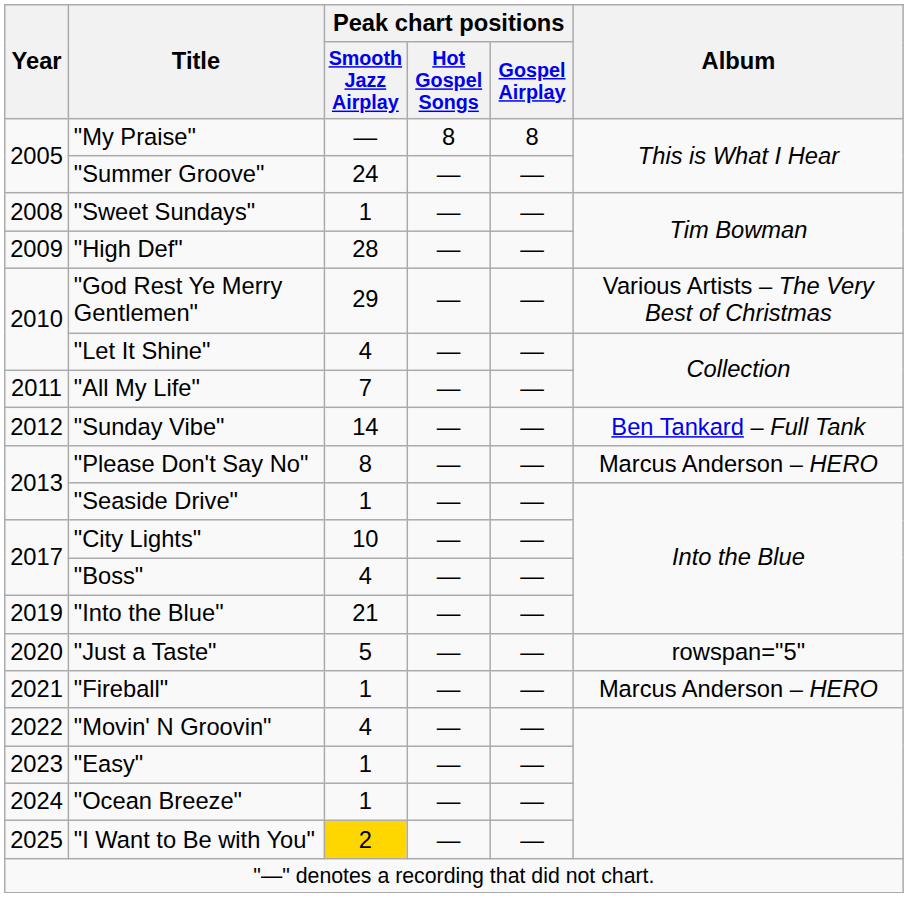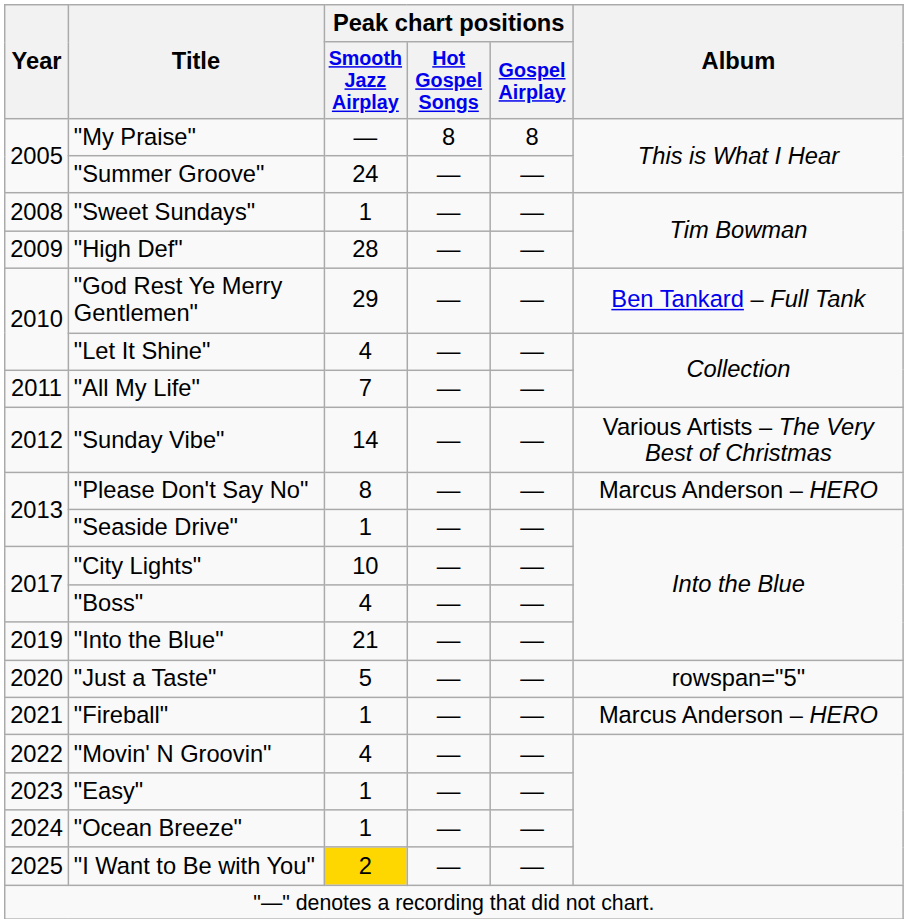(738, 300) Various Artists – The Very Best of Christmas -> (738, 300) Ben Tankard – Full Tank
(738, 426) Ben Tankard – Full Tank -> (738, 439) Various Artists – The Very Best of Christmas
